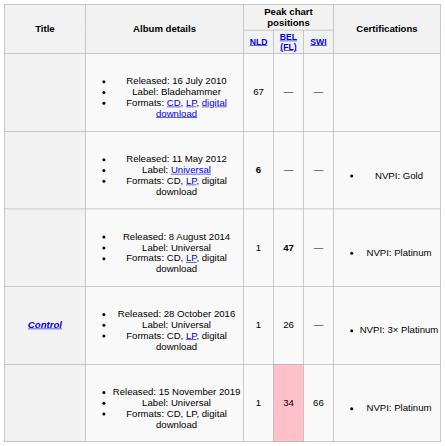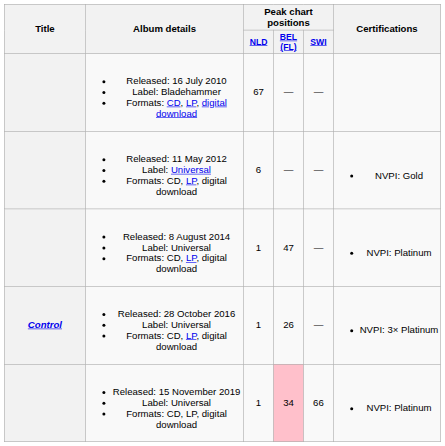(259, 170) bold -> (259, 170) normal
(288, 247) bold -> (288, 247) normal
